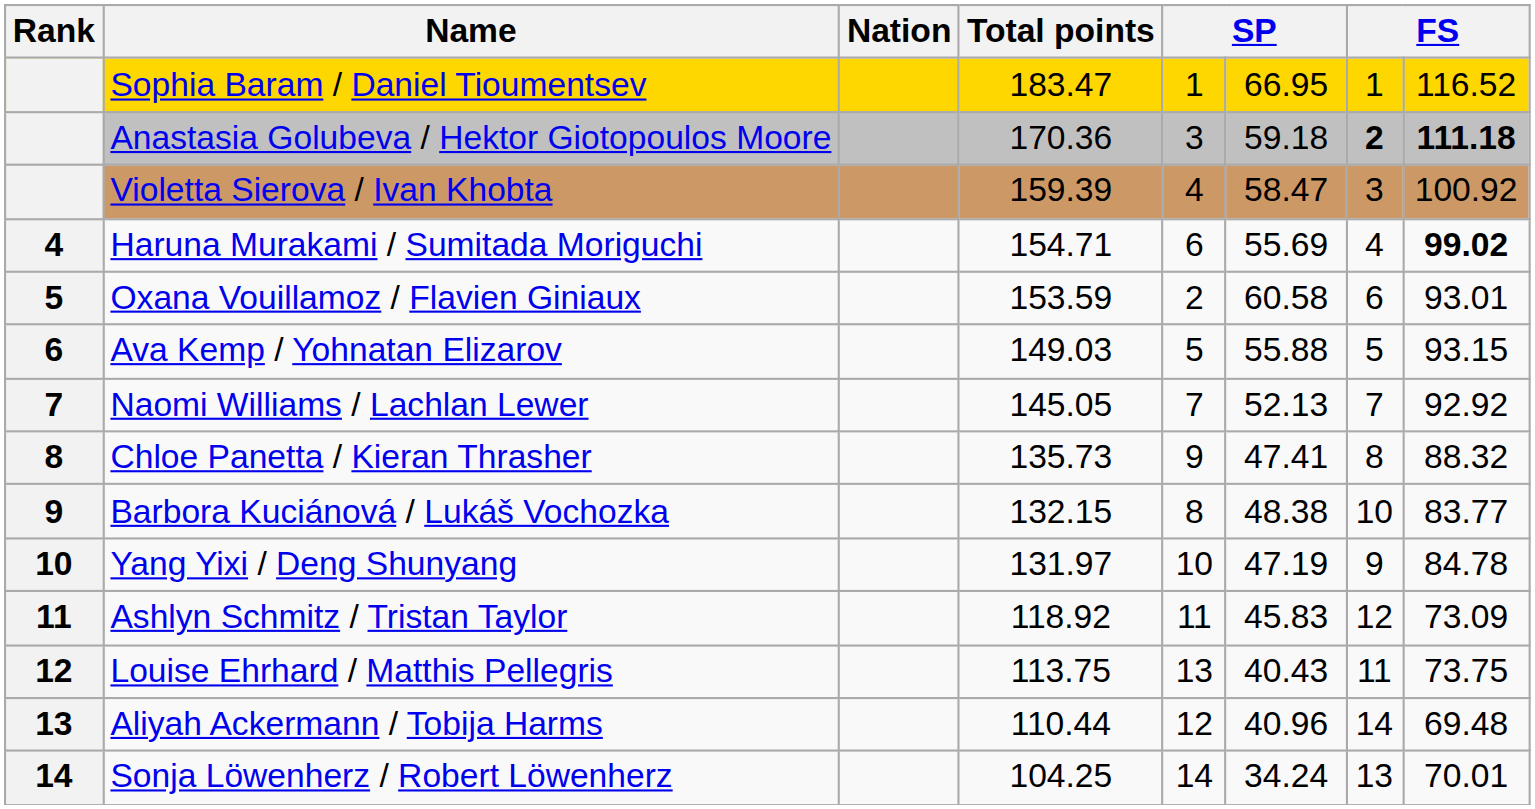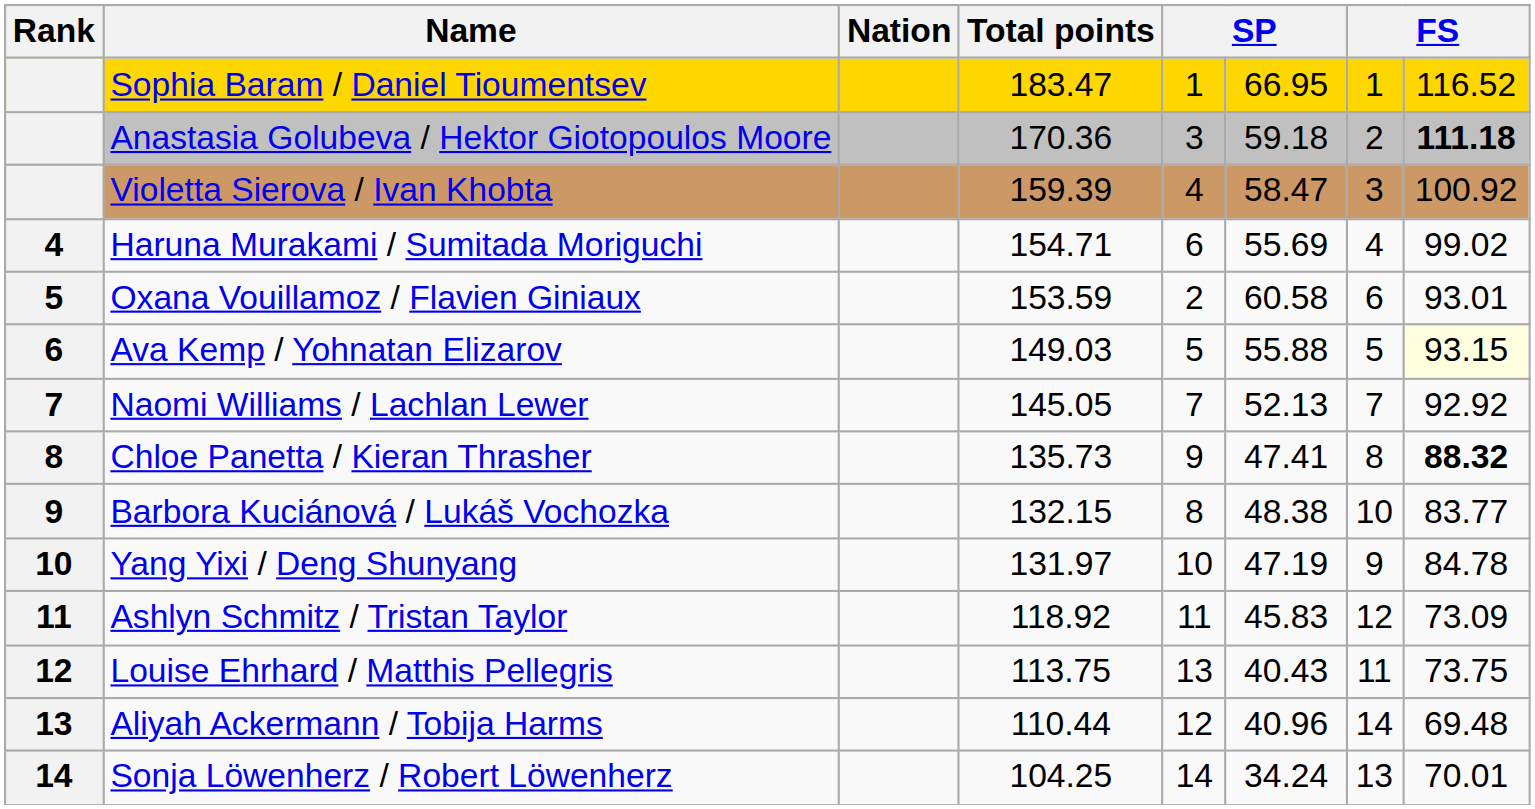(1374, 137) bold -> (1374, 137) normal
(1466, 244) bold -> (1466, 244) normal
(1466, 350) no background -> (1466, 350) lightyellow background
(1466, 457) normal -> (1466, 457) bold
